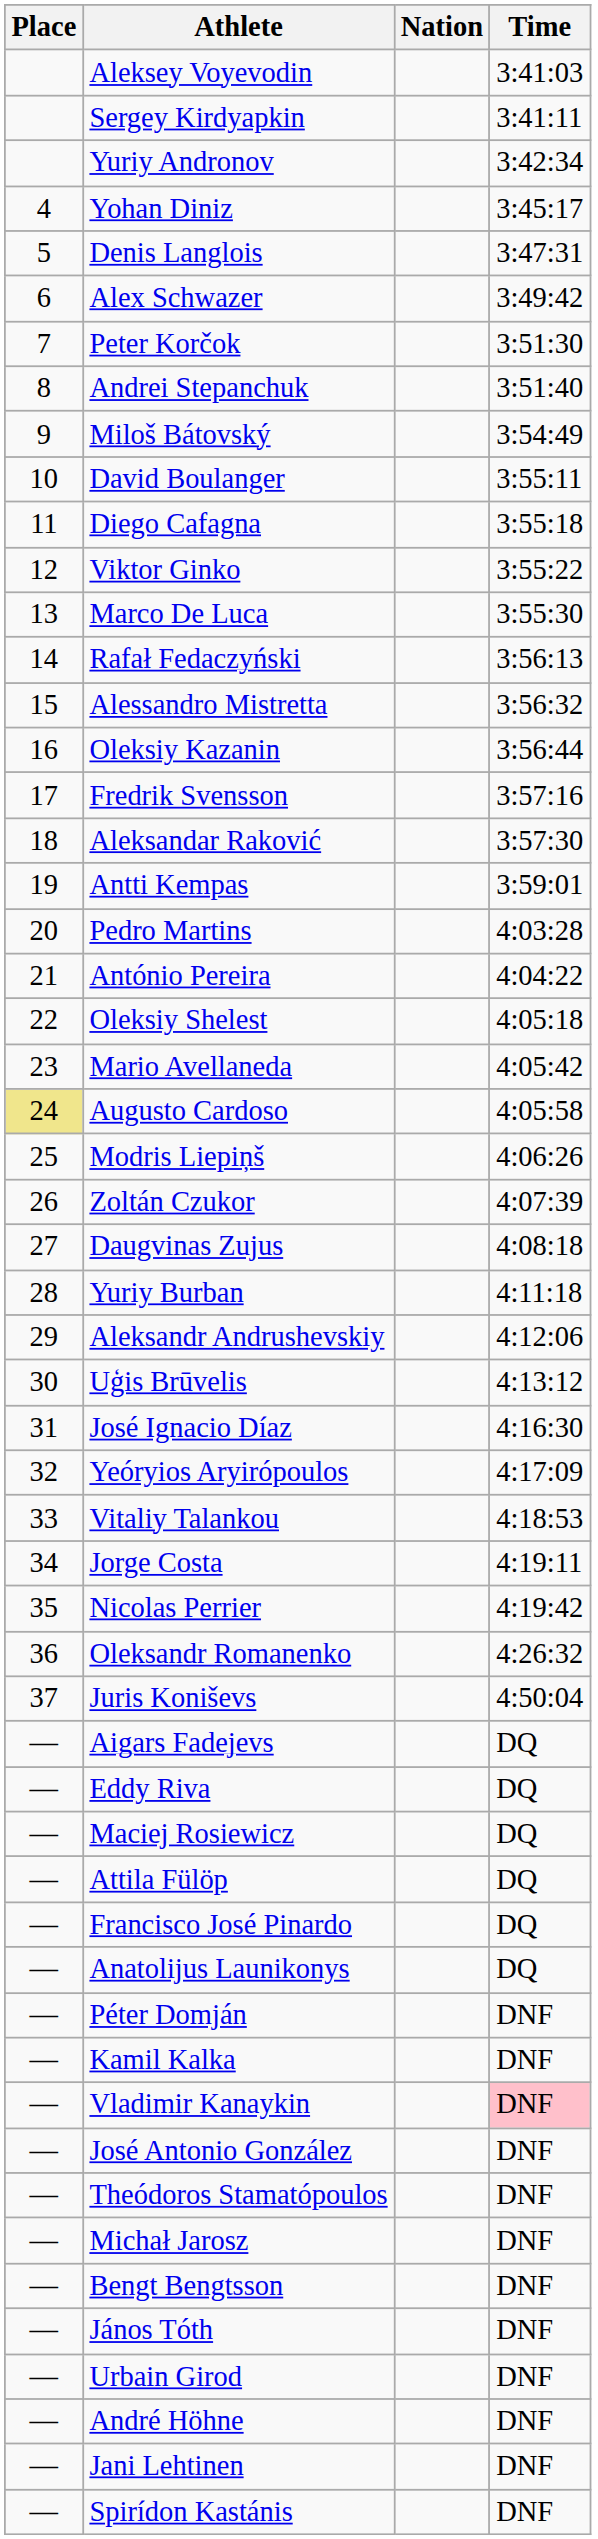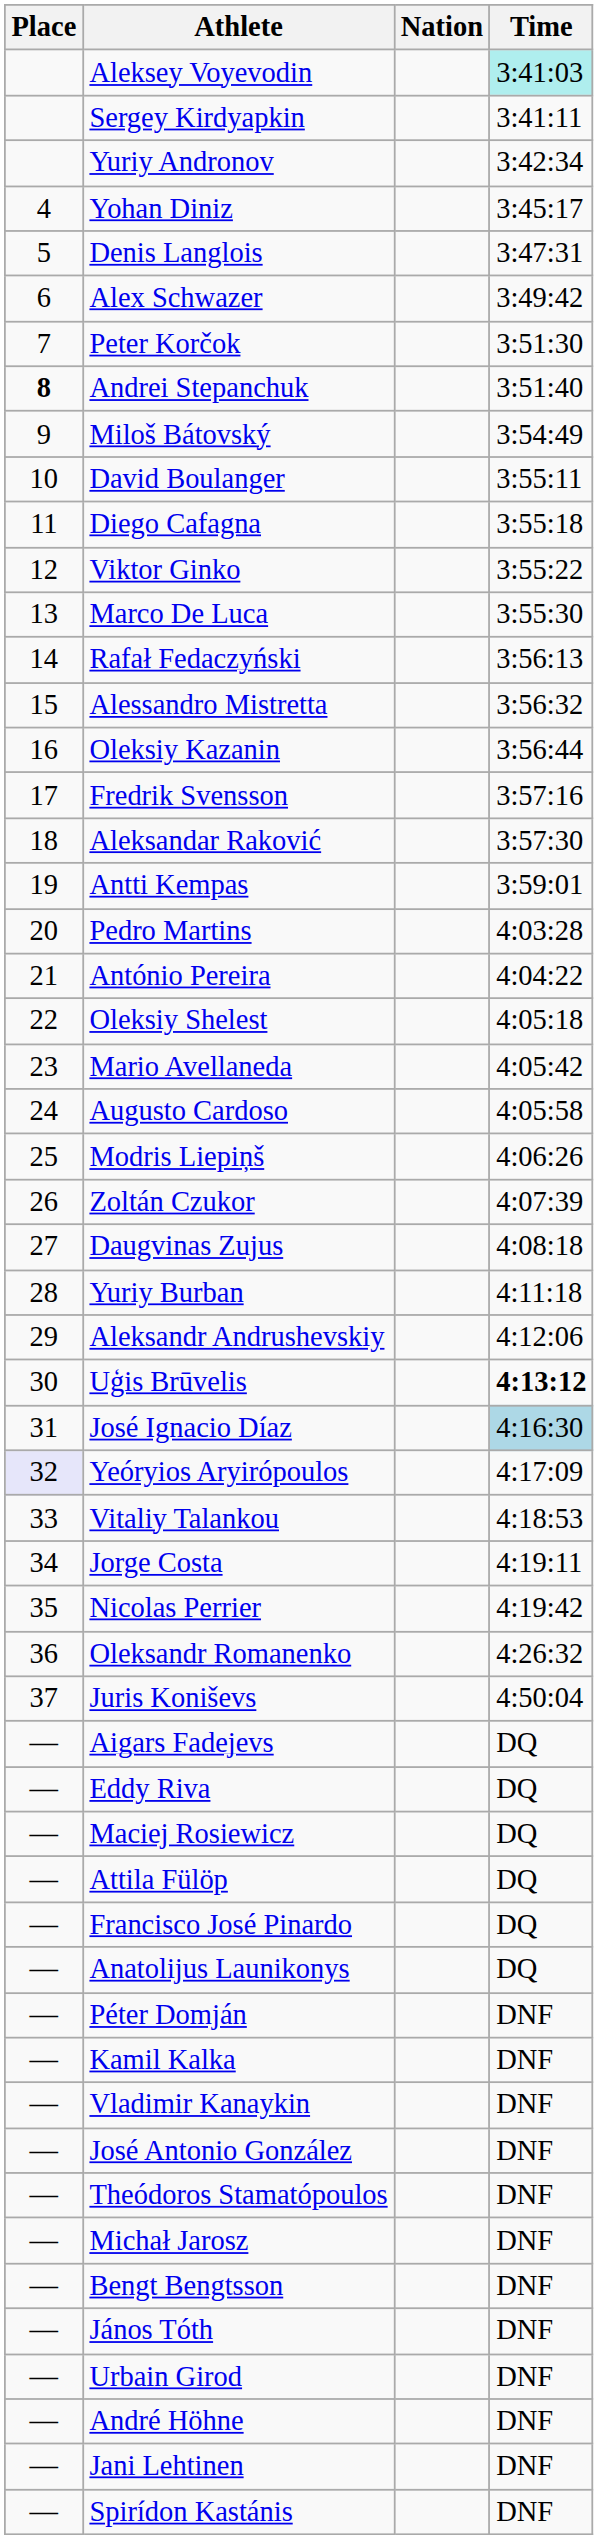(540, 72) no background -> (540, 72) paleturquoise background
(44, 388) normal -> (44, 388) bold
(44, 1111) khaki background -> (44, 1111) no background
(540, 1382) normal -> (541, 1382) bold
(540, 1427) no background -> (540, 1427) lightblue background
(44, 1472) no background -> (44, 1472) lavender background
(525, 2104) pink background -> (525, 2104) no background
